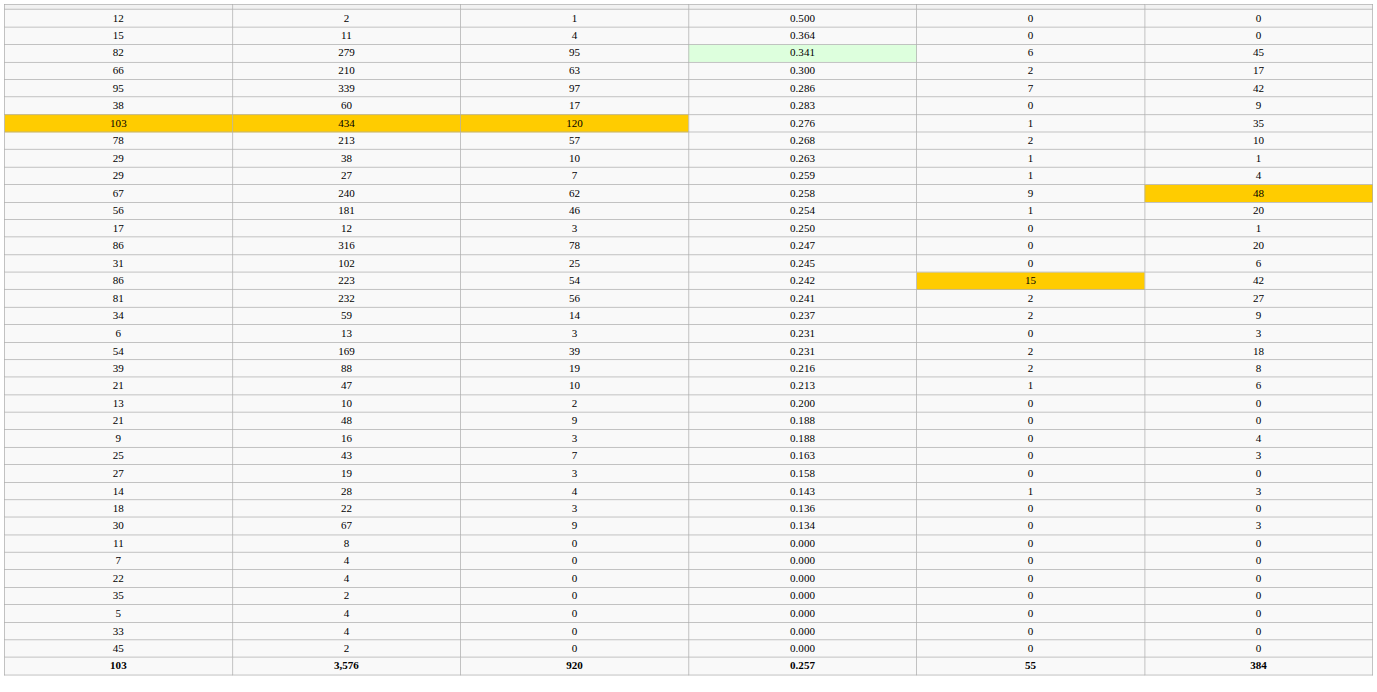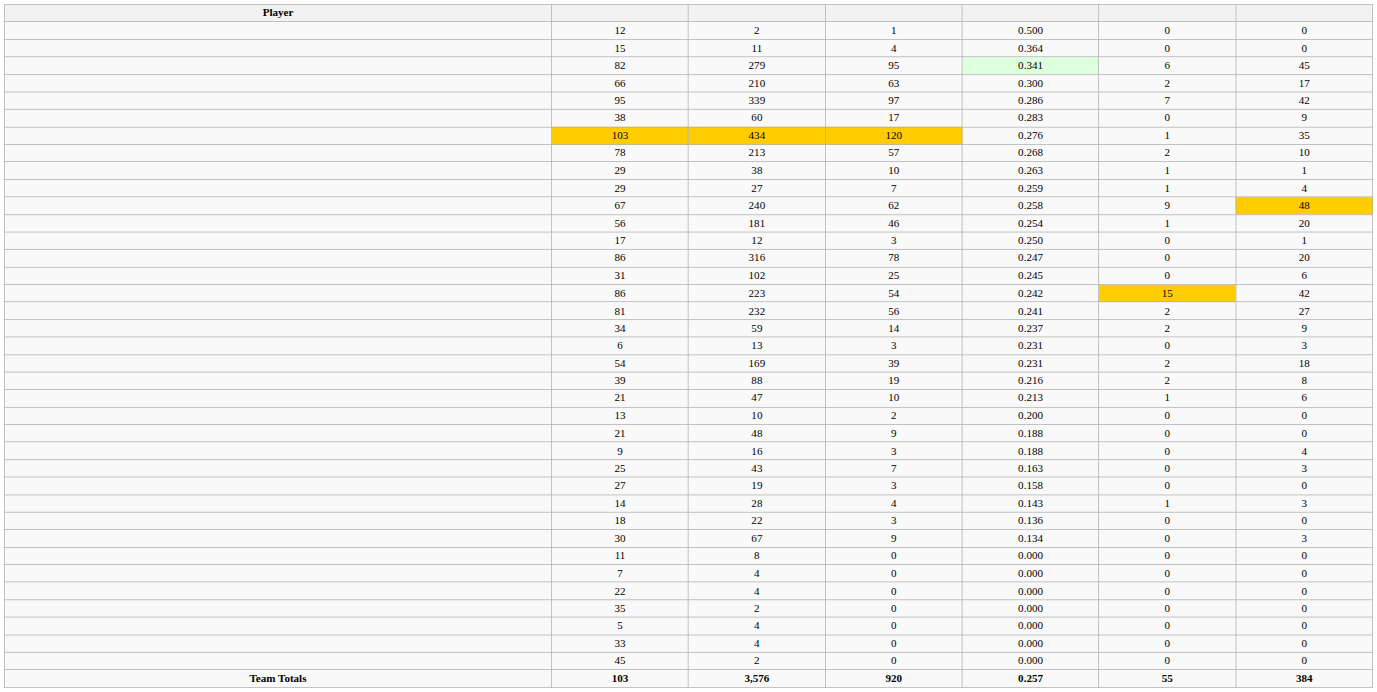+ column: (278, 13)
